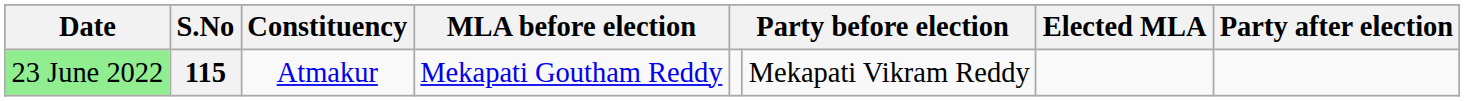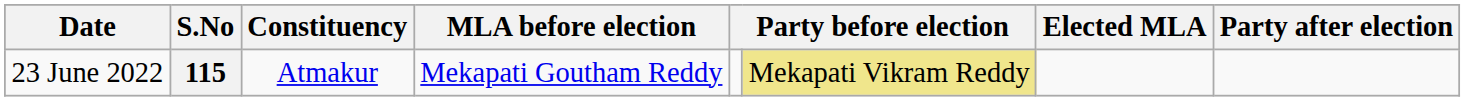(87, 72) lightgreen background -> (87, 72) no background
(889, 72) no background -> (889, 72) khaki background
